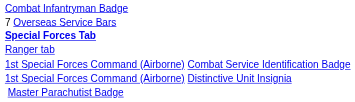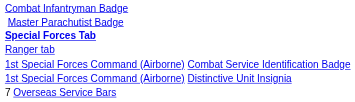(61, 22) 7 Overseas Service Bars -> (64, 22) Master Parachutist Badge
(64, 93) Master Parachutist Badge -> (61, 93) 7 Overseas Service Bars
